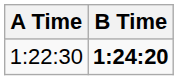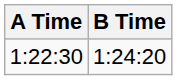(131, 56) bold -> (130, 56) normal
